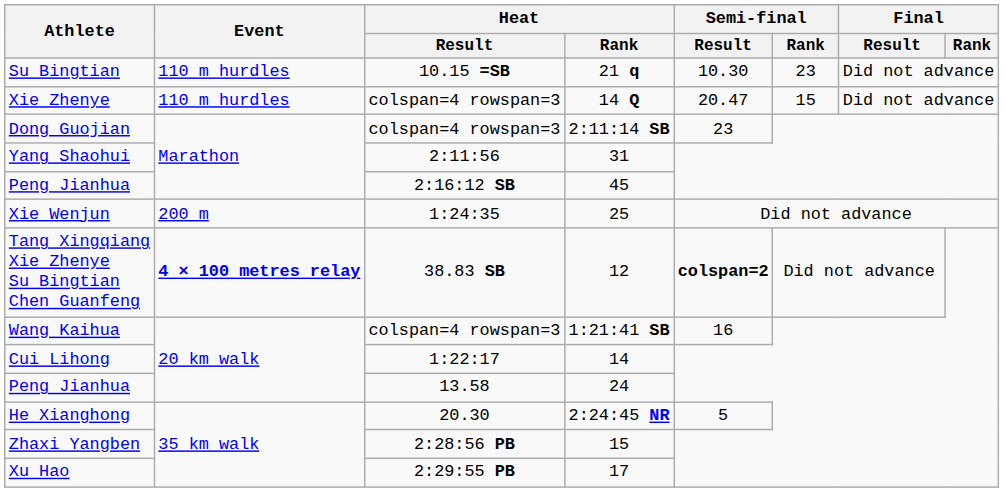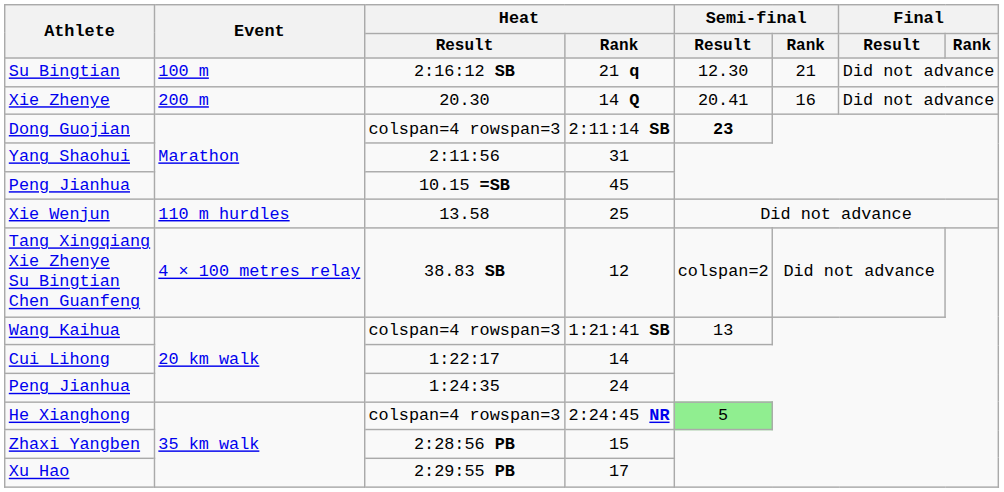(224, 72) 110 m hurdles -> (184, 72) 100 m
(464, 72) 10.15 =SB -> (464, 72) 2:16:12 SB
(723, 72) 10.30 -> (723, 72) 12.30
(806, 72) 23 -> (806, 72) 21
(224, 100) 110 m hurdles -> (184, 100) 200 m
(464, 100) colspan=4 rowspan=3 -> (464, 100) 20.30
(723, 100) 20.47 -> (723, 100) 20.41
(806, 100) 15 -> (806, 100) 16
(723, 129) normal -> (723, 129) bold
(464, 185) 2:16:12 SB -> (464, 185) 10.15 =SB
(184, 214) 200 m -> (224, 214) 110 m hurdles
(464, 214) 1:24:35 -> (464, 214) 13.58
(259, 272) bold -> (259, 272) normal
(723, 272) bold -> (723, 272) normal
(723, 331) 16 -> (723, 331) 13
(464, 387) 13.58 -> (464, 387) 1:24:35
(464, 416) 20.30 -> (464, 416) colspan=4 rowspan=3
(723, 416) no background -> (723, 416) lightgreen background
